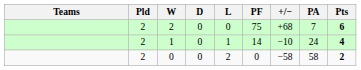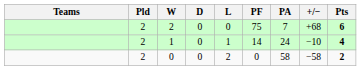columns swapped: (313, 12) <-> (285, 12)
